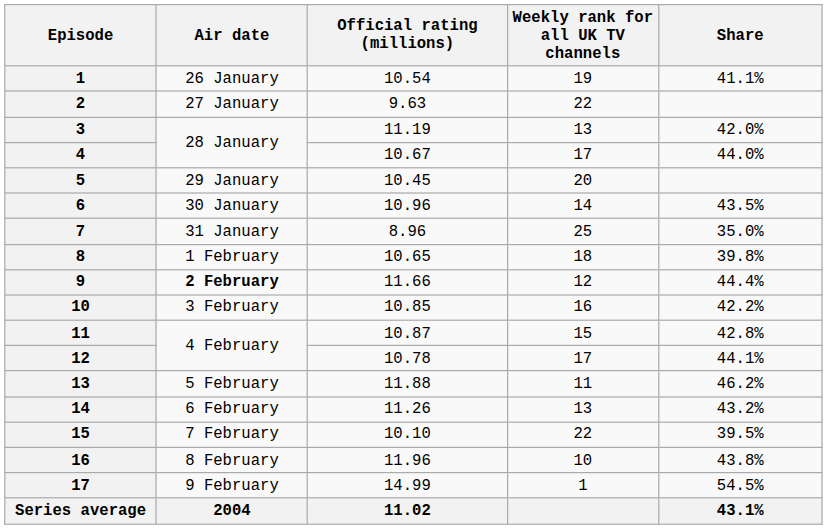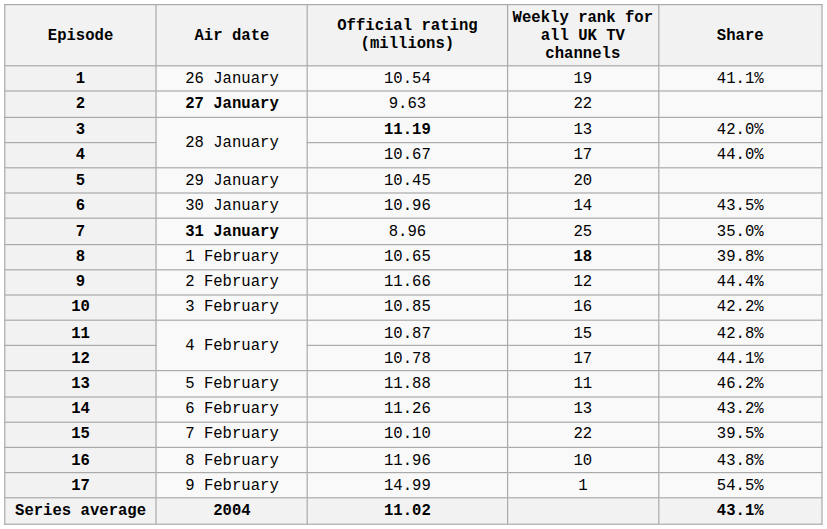(232, 104) normal -> (232, 104) bold
(407, 130) normal -> (407, 130) bold
(232, 231) normal -> (232, 231) bold
(583, 257) normal -> (583, 257) bold
(232, 282) bold -> (232, 282) normal
